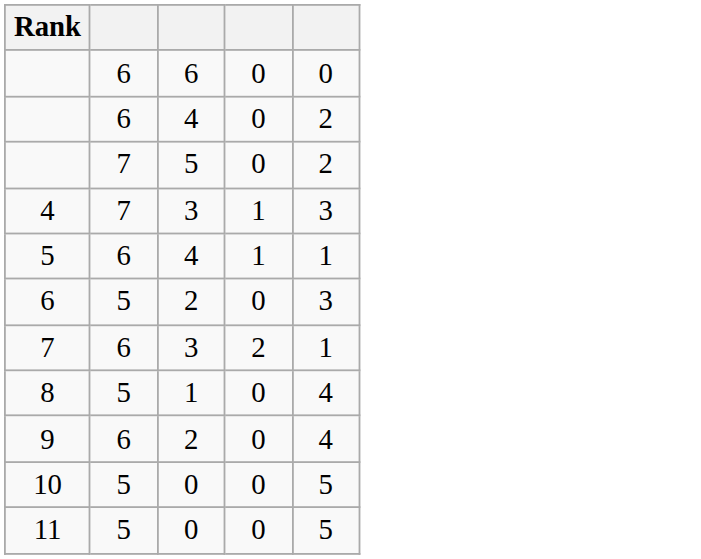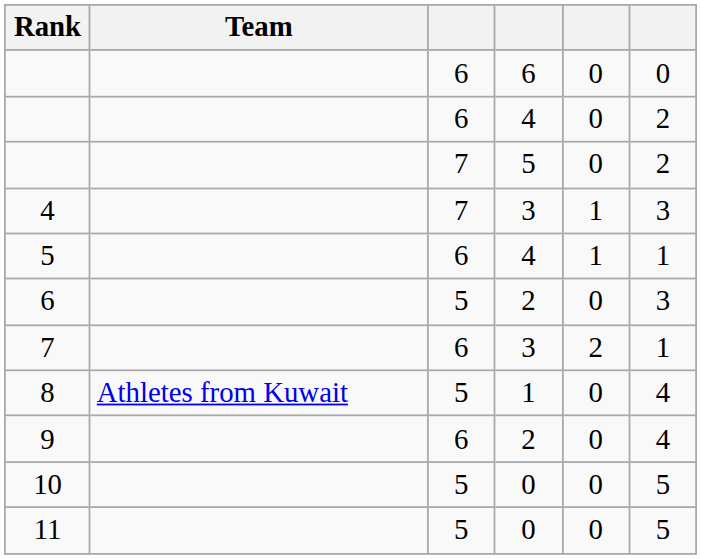+ column: (259, 27)
